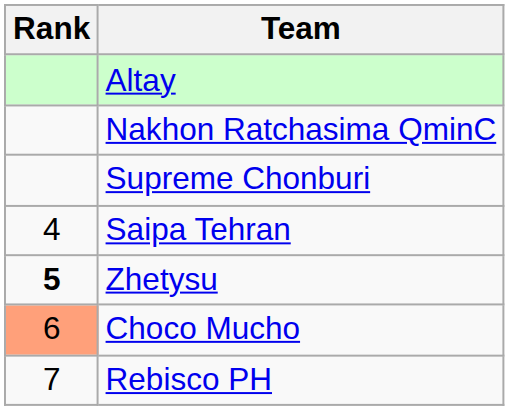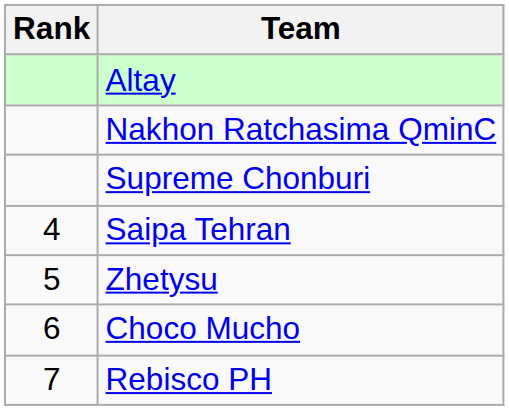(52, 279) bold -> (52, 279) normal
(52, 329) lightsalmon background -> (52, 329) no background
